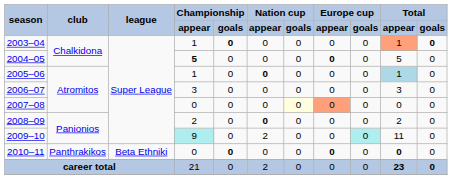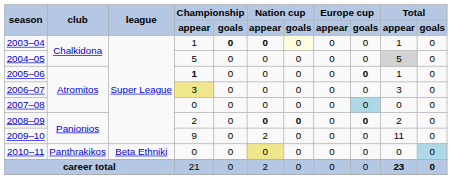(265, 43) normal -> (265, 43) bold
(299, 43) no background -> (299, 43) lightyellow background
(399, 43) lightsalmon background -> (399, 43) no background
(432, 43) bold -> (432, 43) normal
(194, 59) bold -> (194, 59) normal
(332, 59) bold -> (332, 59) normal
(399, 59) no background -> (399, 59) lightgrey background
(194, 74) normal -> (194, 74) bold
(265, 74) bold -> (265, 74) normal
(365, 74) normal -> (365, 74) bold
(399, 74) lightblue background -> (399, 74) no background
(194, 90) no background -> (194, 90) khaki background
(299, 105) lightyellow background -> (299, 105) no background
(332, 105) lightsalmon background -> (332, 105) no background
(365, 105) no background -> (365, 105) lightblue background
(299, 121) normal -> (299, 121) bold
(365, 121) normal -> (365, 121) bold
(194, 136) paleturquoise background -> (194, 136) no background
(365, 136) paleturquoise background -> (365, 136) no background
(230, 152) bold -> (230, 152) normal
(265, 152) no background -> (265, 152) khaki background
(332, 152) bold -> (332, 152) normal
(399, 152) bold -> (399, 152) normal
(432, 152) no background -> (432, 152) lightblue background
